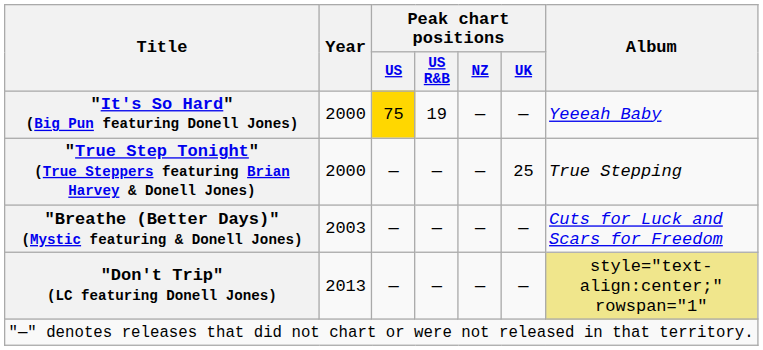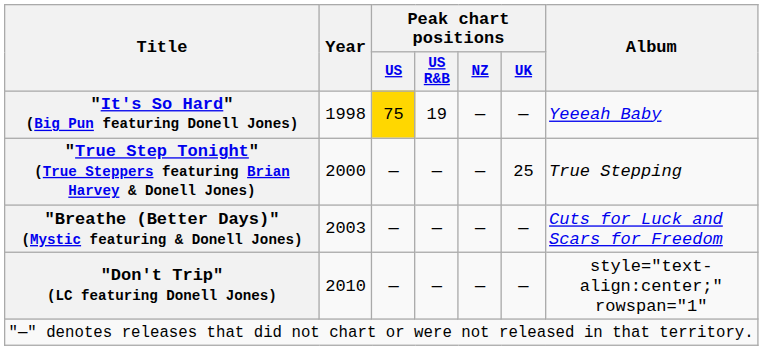(346, 114) 2000 -> (346, 114) 1998
(346, 286) 2013 -> (346, 286) 2010
(651, 286) khaki background -> (651, 286) no background
